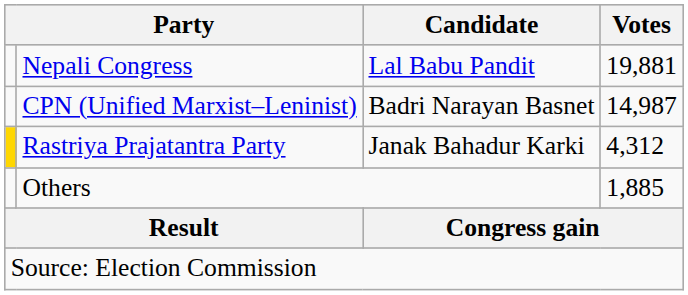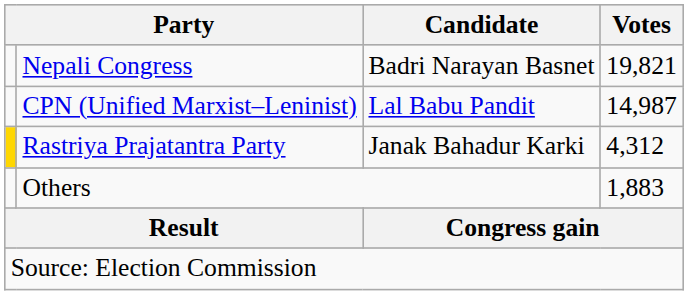(452, 65) Lal Babu Pandit -> (482, 65) Badri Narayan Basnet
(642, 65) 19,881 -> (642, 65) 19,821
(482, 106) Badri Narayan Basnet -> (452, 106) Lal Babu Pandit
(635, 187) 1,885 -> (635, 187) 1,883
